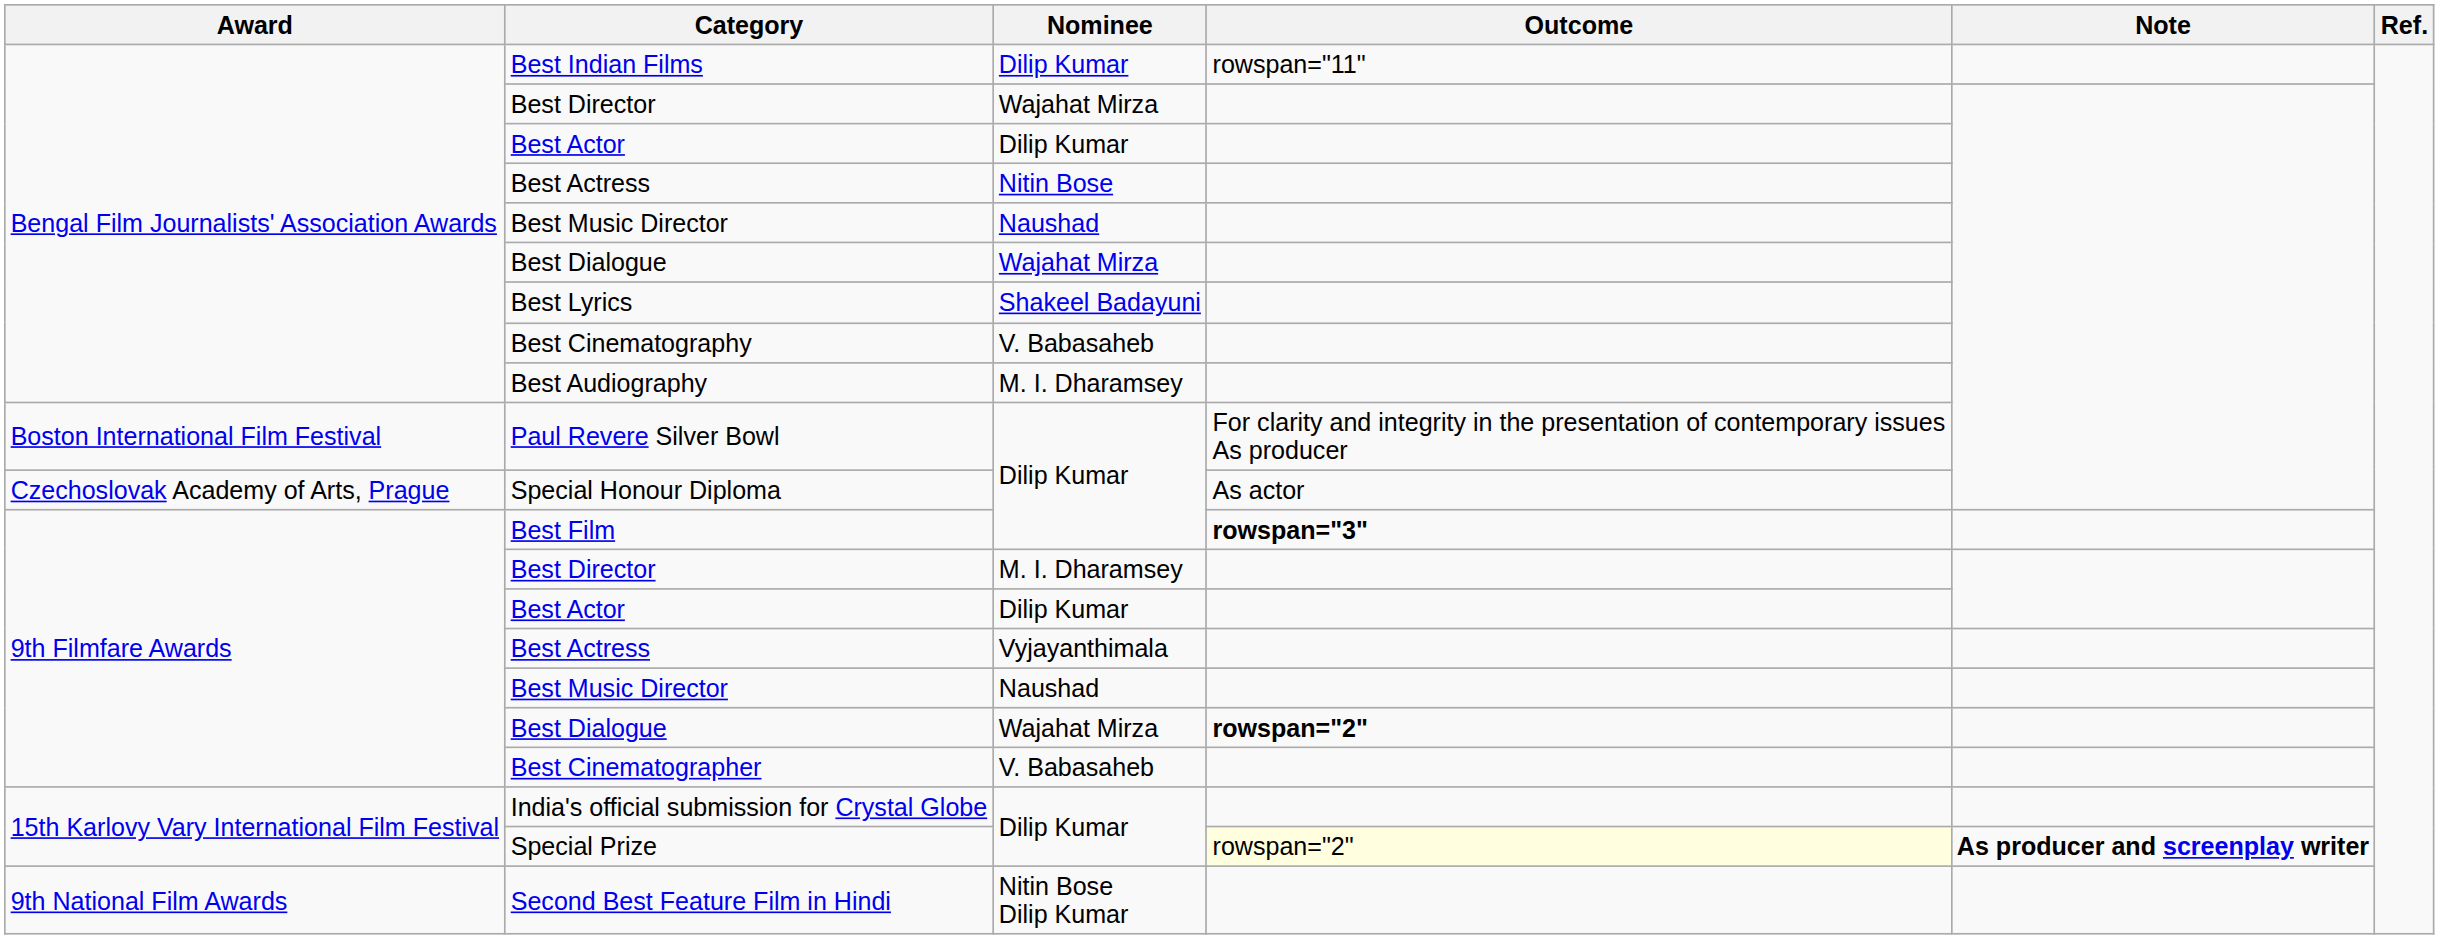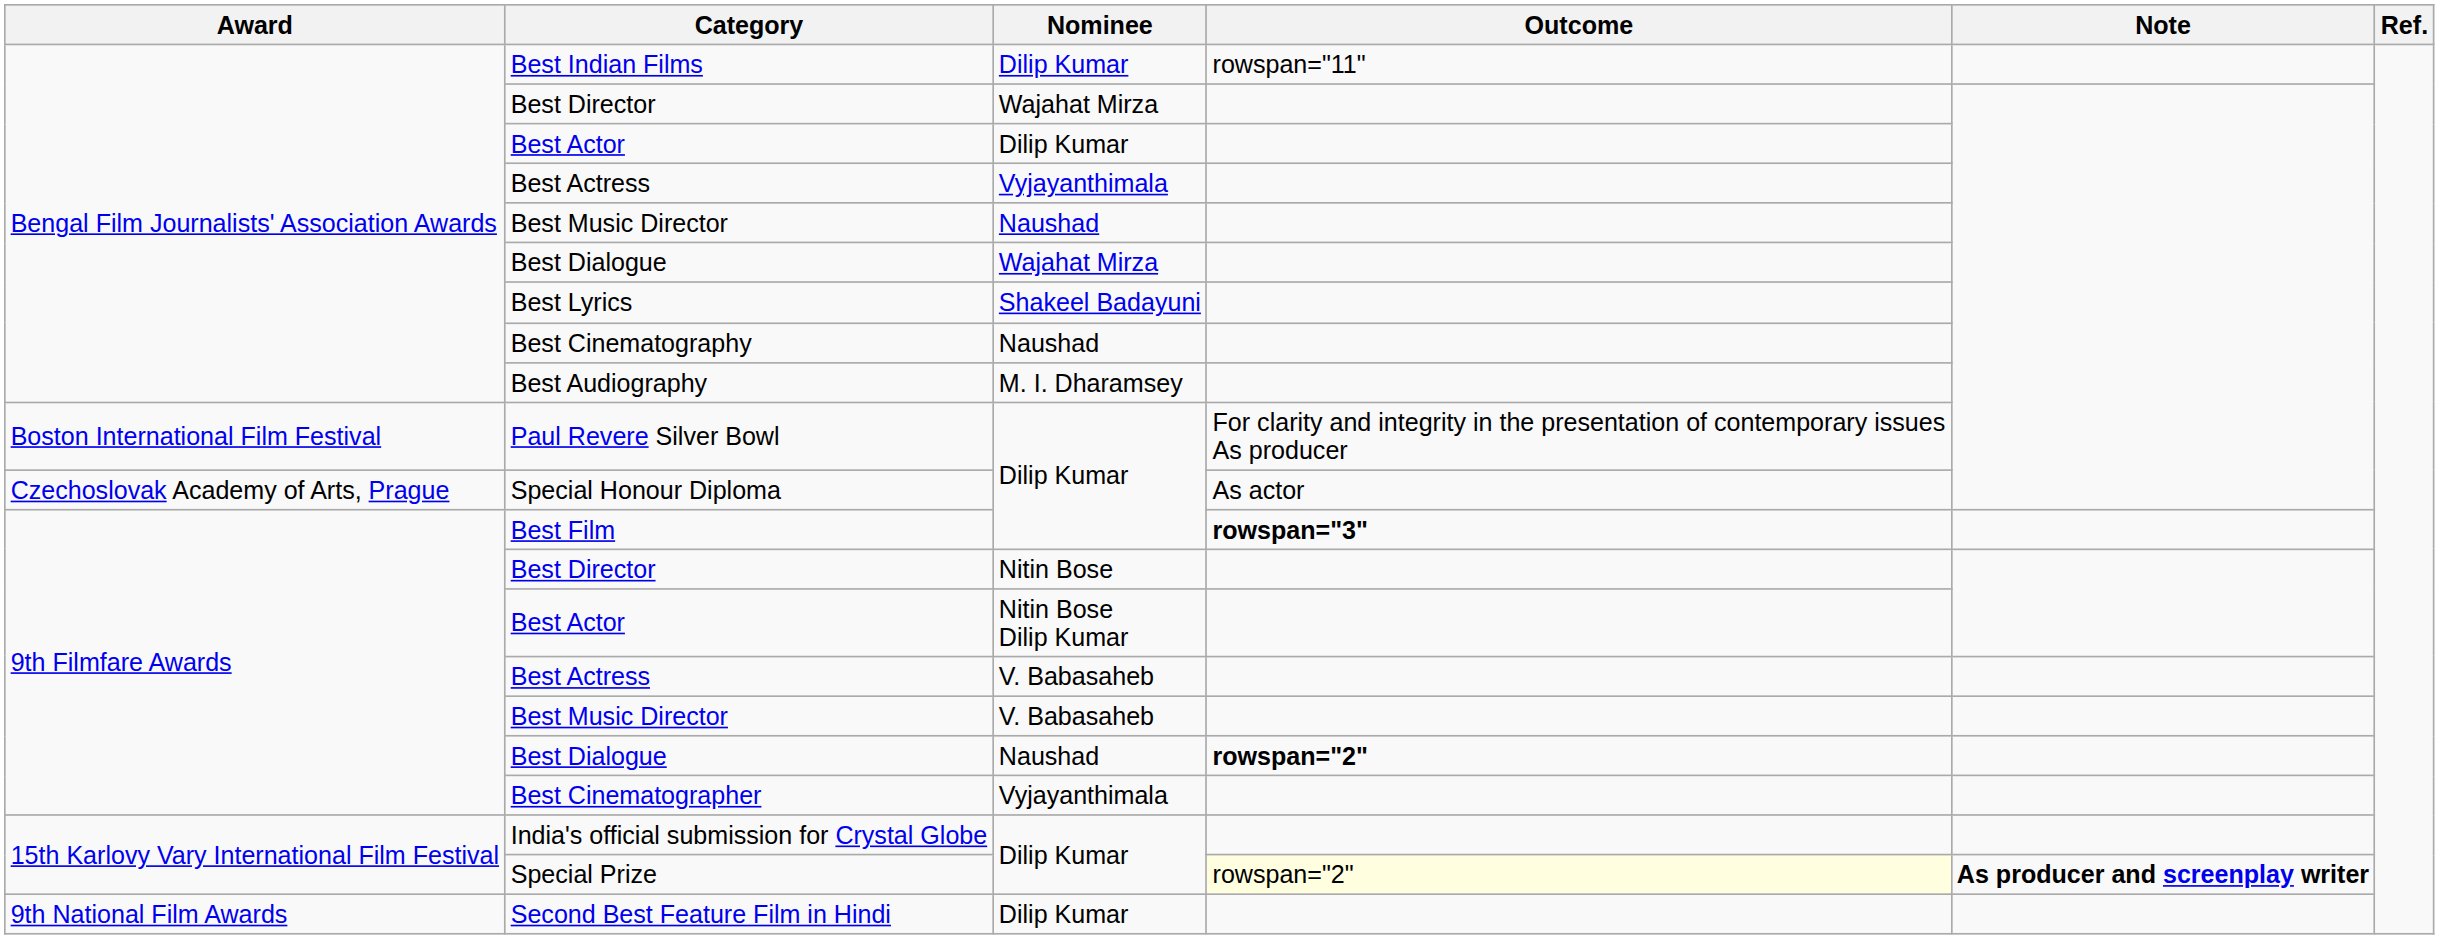(1056, 184) Nitin Bose -> (1083, 184) Vyjayanthimala
(1076, 342) V. Babasaheb -> (1049, 342) Naushad
(1091, 569) M. I. Dharamsey -> (1056, 569) Nitin Bose
(1064, 609) Dilip Kumar -> (1064, 623) Nitin Bose Dilip Kumar
(1083, 648) Vyjayanthimala -> (1076, 677) V. Babasaheb
(1049, 688) Naushad -> (1076, 716) V. Babasaheb
(1078, 728) Wajahat Mirza -> (1049, 756) Naushad
(1076, 768) V. Babasaheb -> (1083, 796) Vyjayanthimala
(1064, 901) Nitin Bose Dilip Kumar -> (1064, 915) Dilip Kumar
